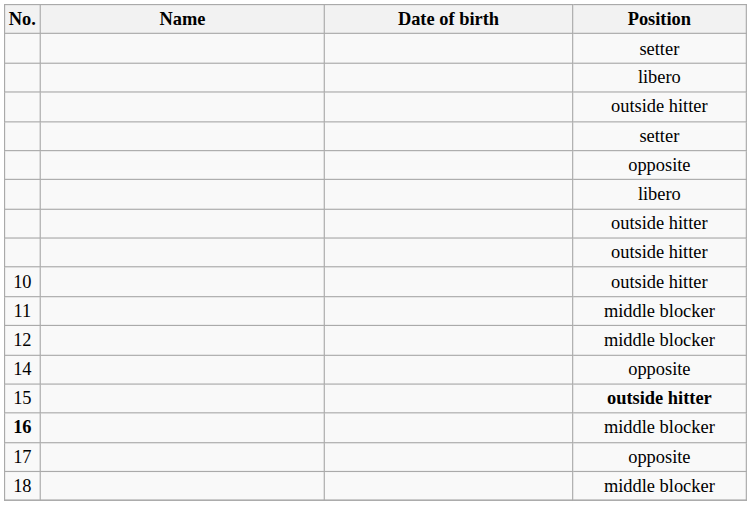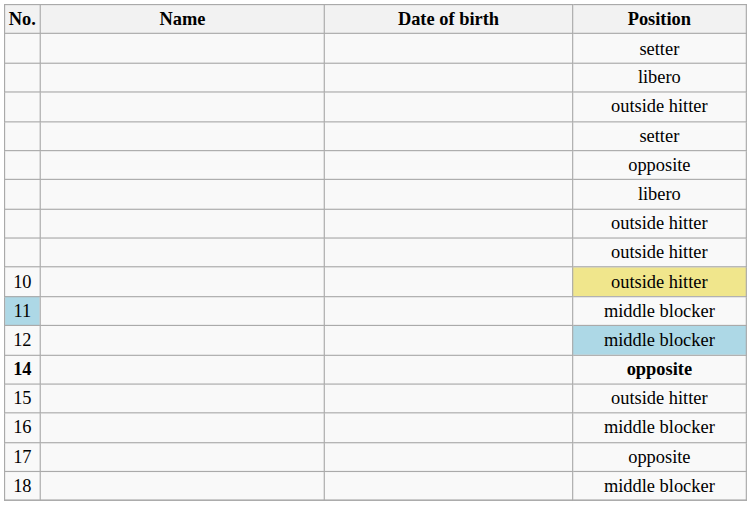(659, 281) no background -> (659, 281) khaki background
(22, 310) no background -> (22, 310) lightblue background
(659, 340) no background -> (659, 340) lightblue background
(22, 369) normal -> (22, 369) bold
(659, 369) normal -> (659, 369) bold
(659, 398) bold -> (659, 398) normal
(22, 427) bold -> (22, 427) normal
